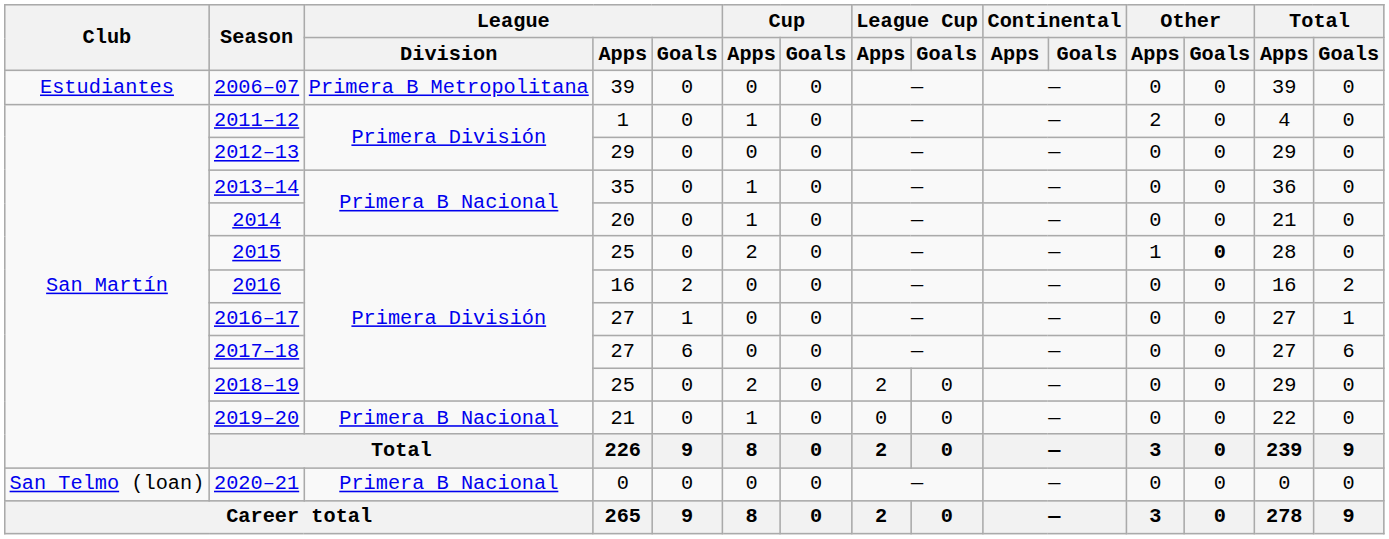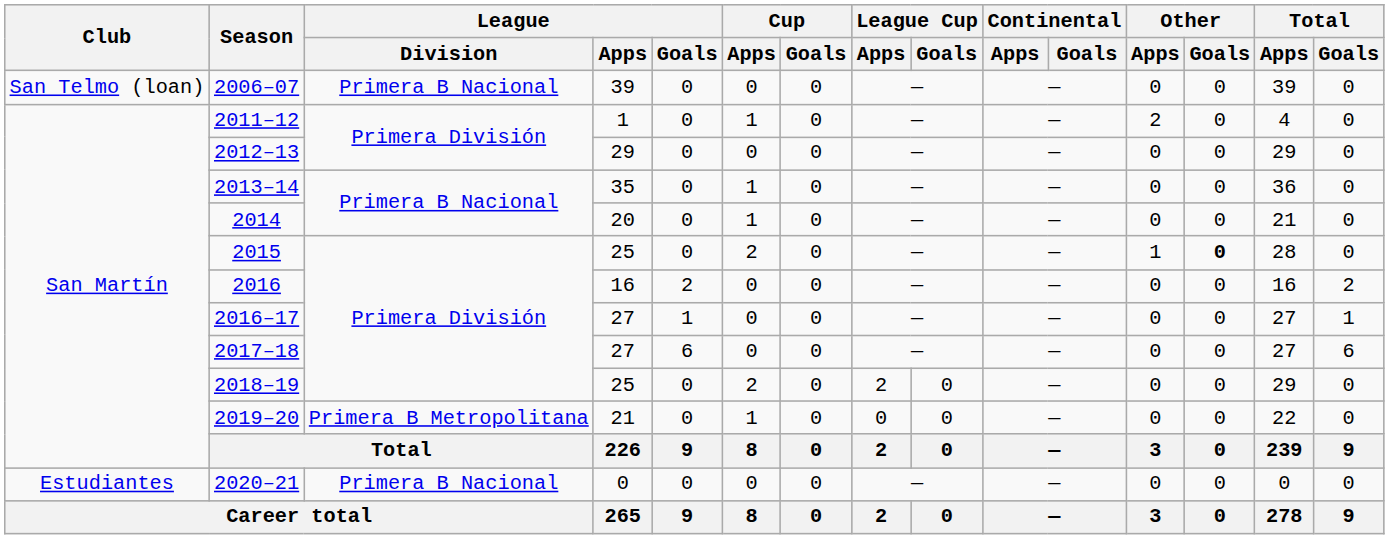(107, 87) Estudiantes -> (107, 87) San Telmo (loan)
(449, 87) Primera B Metropolitana -> (449, 87) Primera B Nacional
(449, 418) Primera B Nacional -> (449, 418) Primera B Metropolitana
(107, 484) San Telmo (loan) -> (107, 484) Estudiantes
